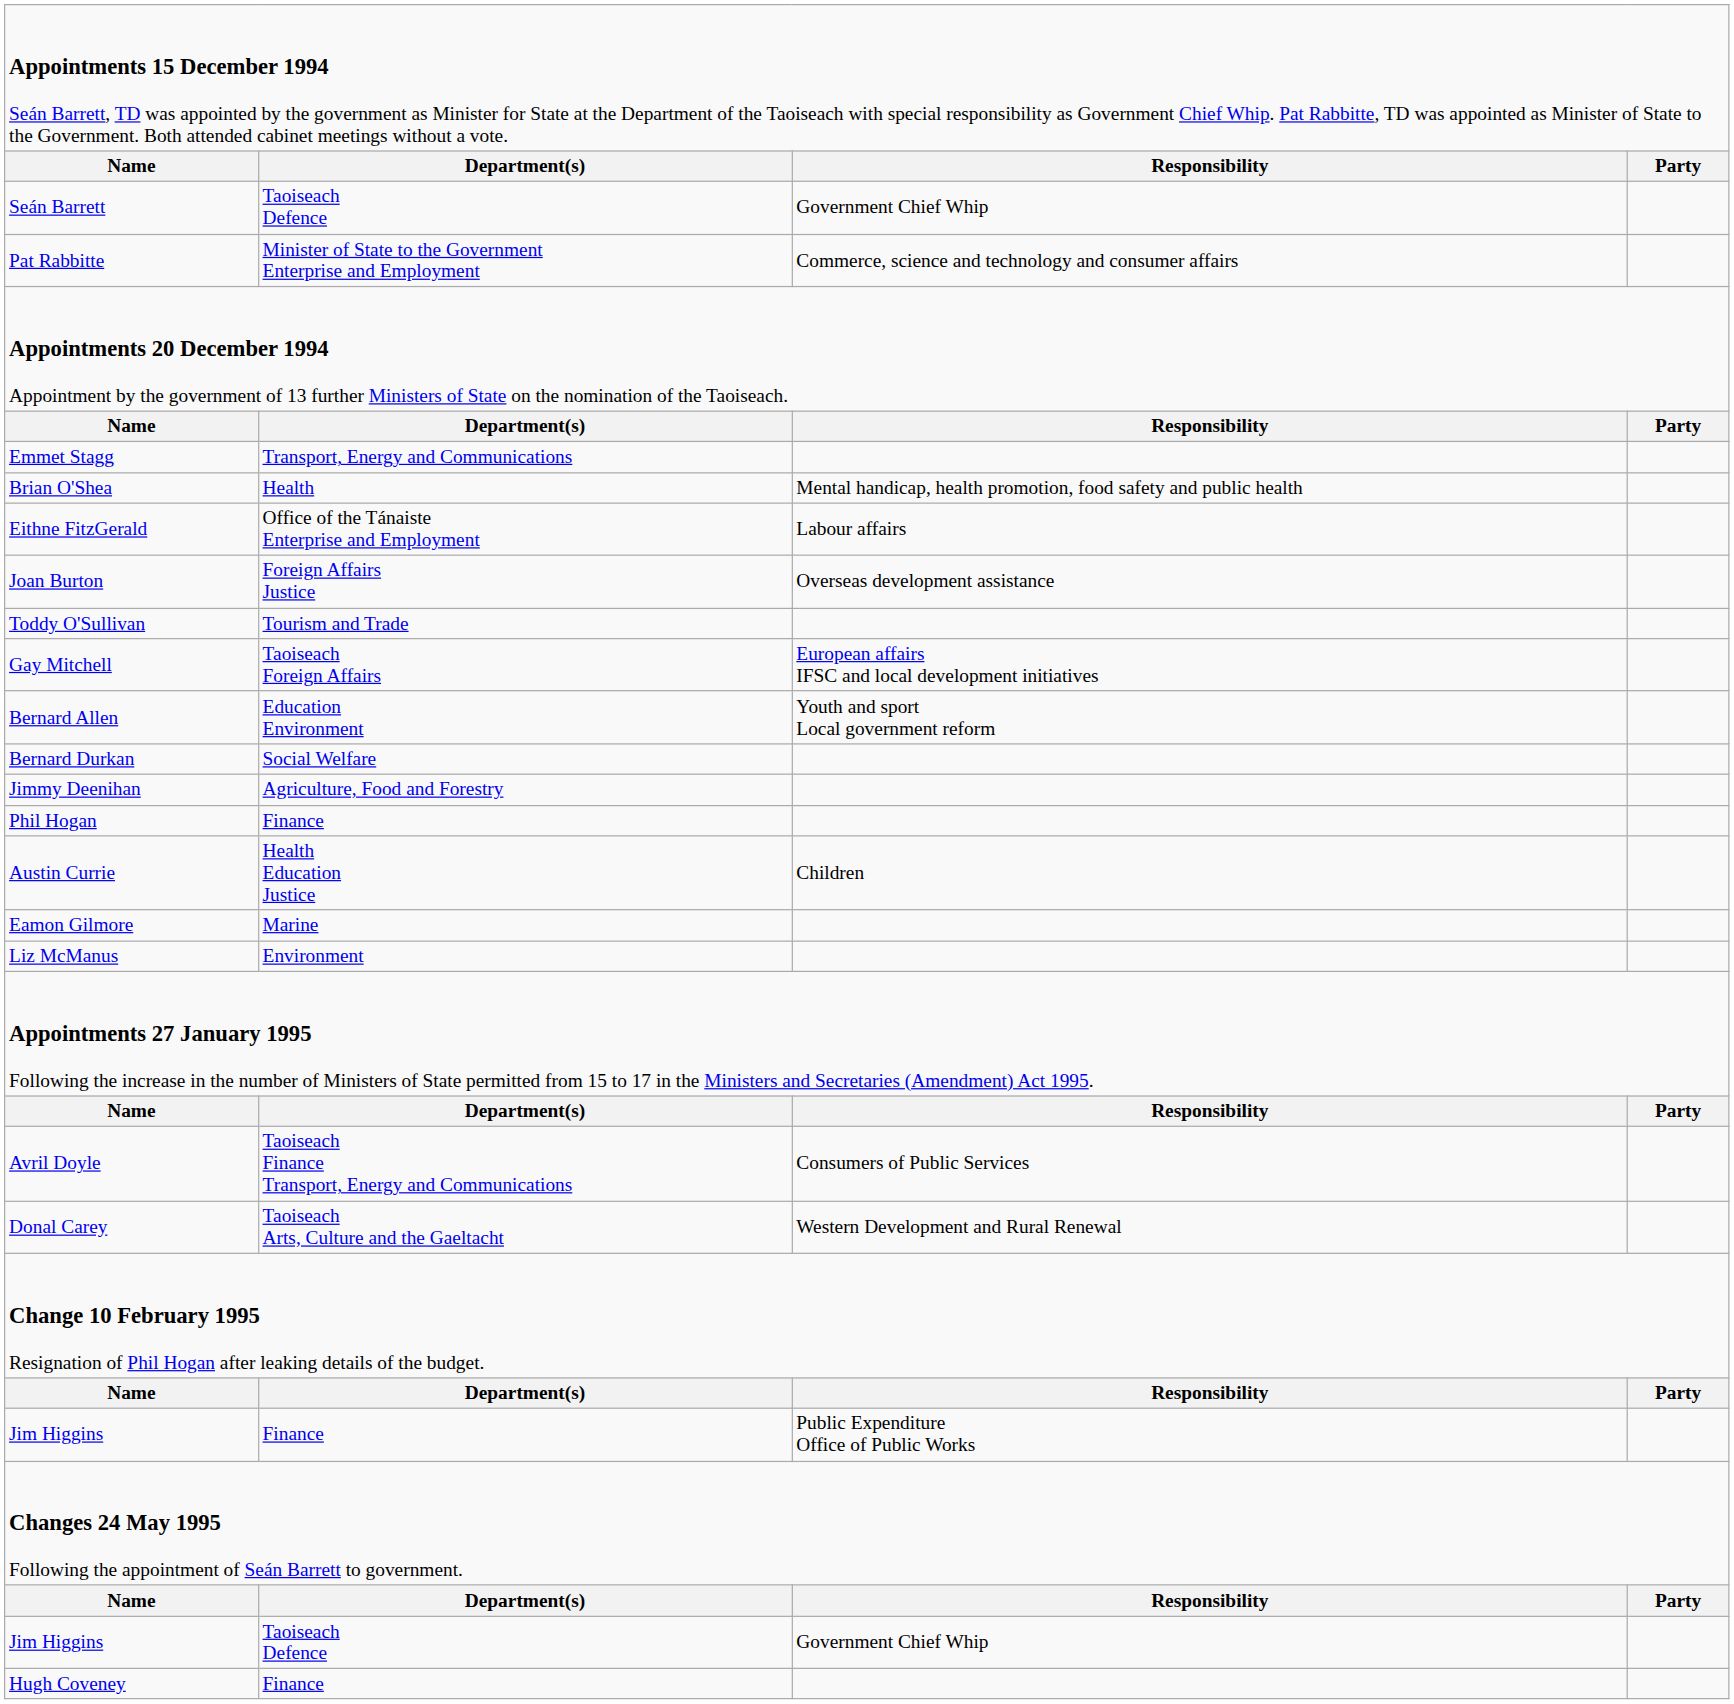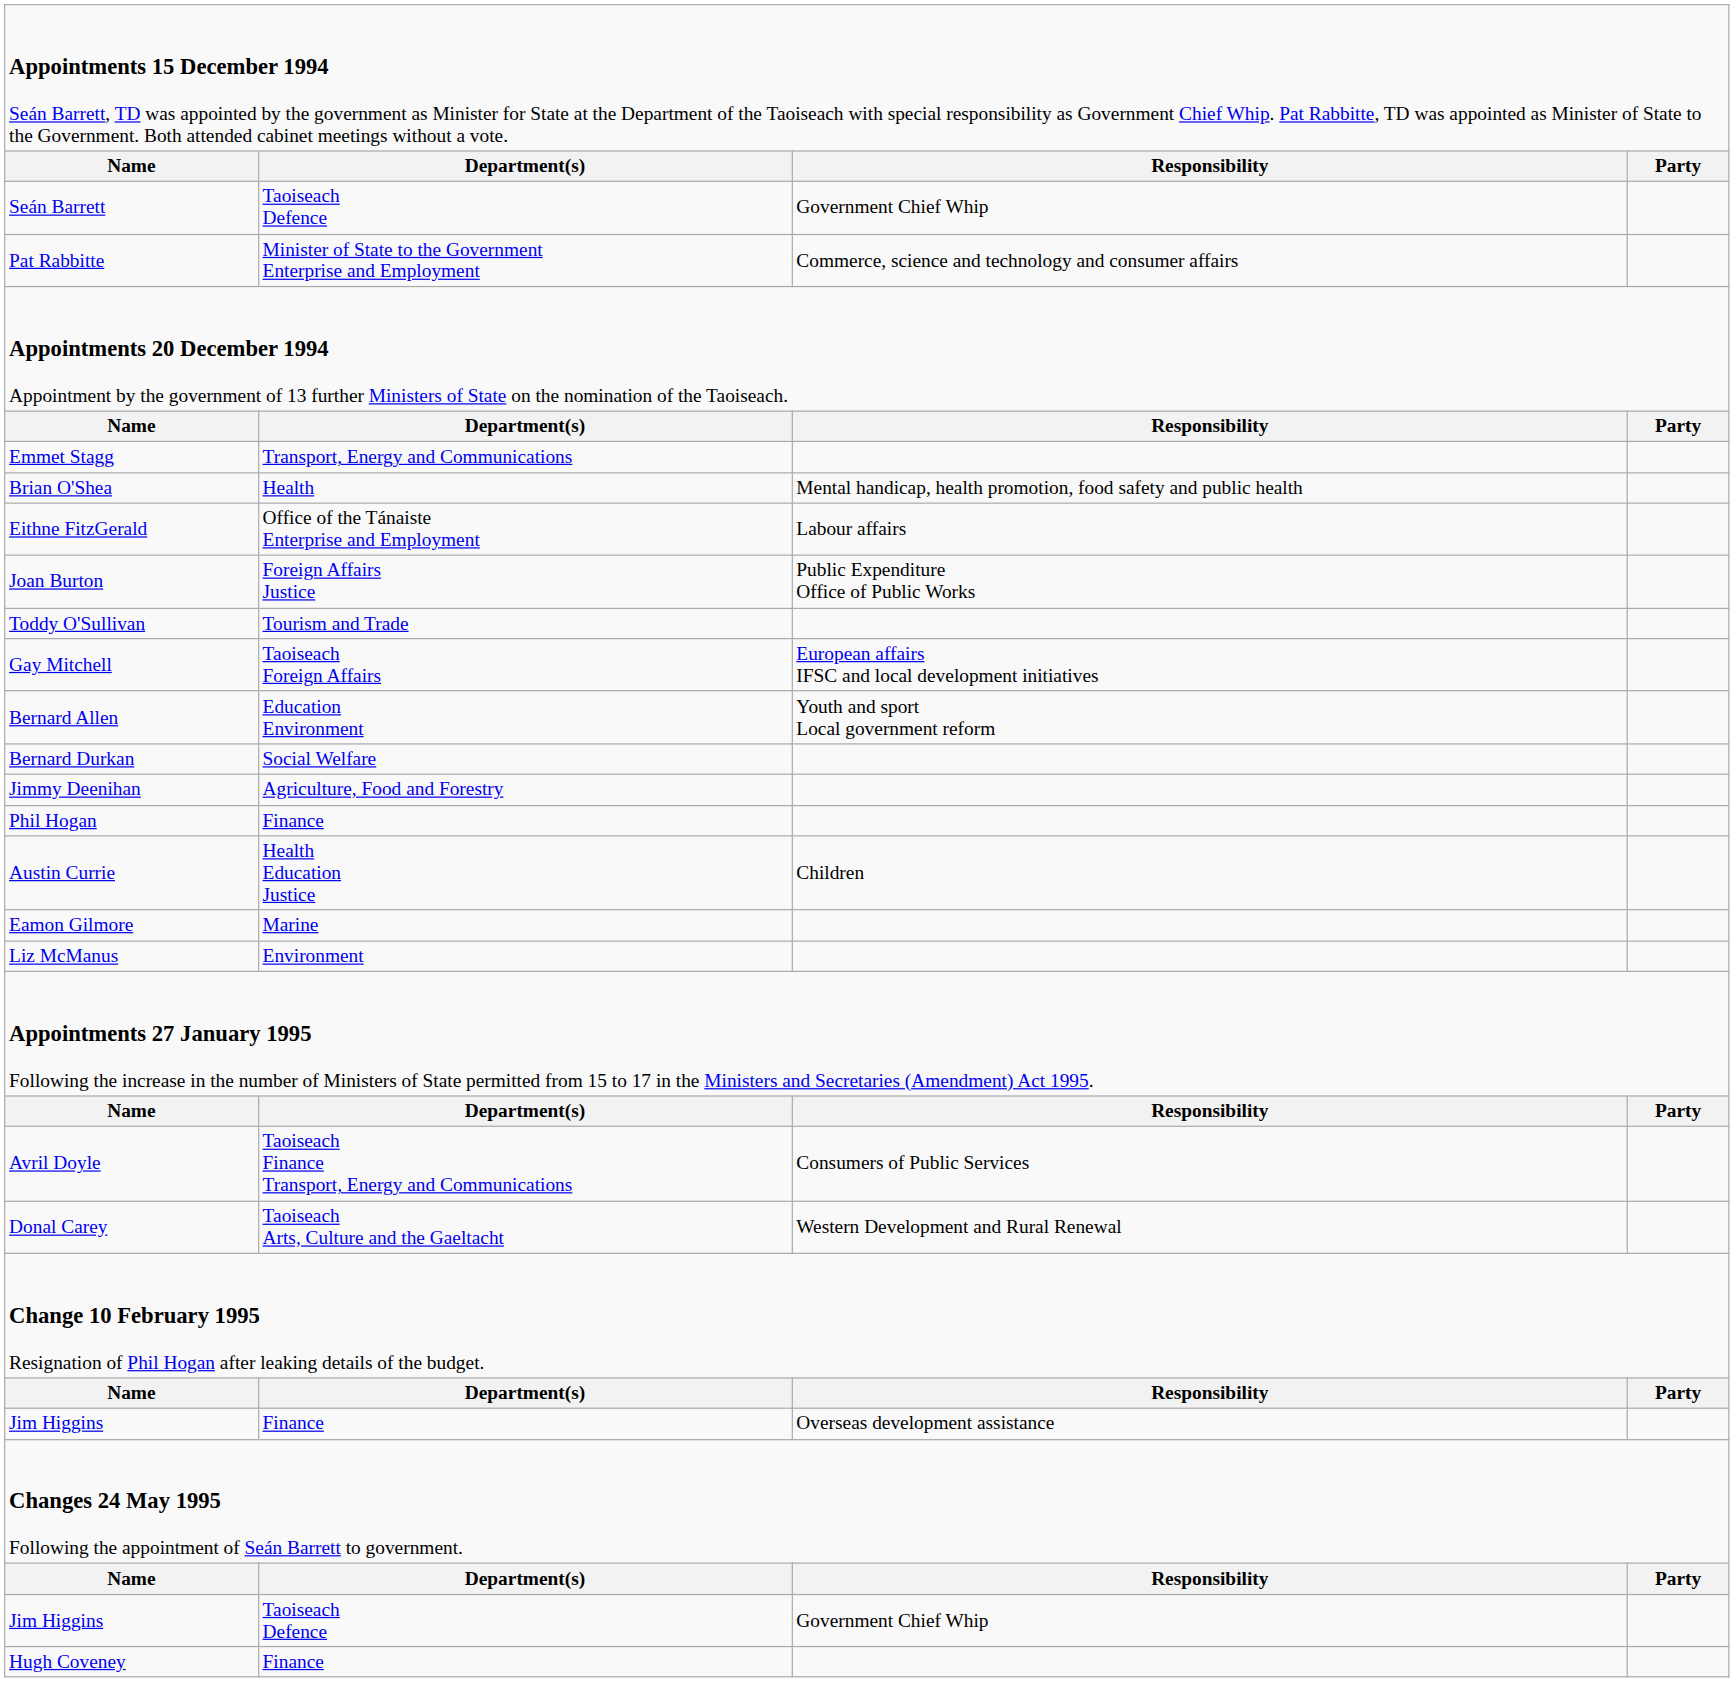(925, 581) Overseas development assistance -> (886, 581) Public Expenditure Office of Public Works
(886, 1434) Public Expenditure Office of Public Works -> (925, 1423) Overseas development assistance
